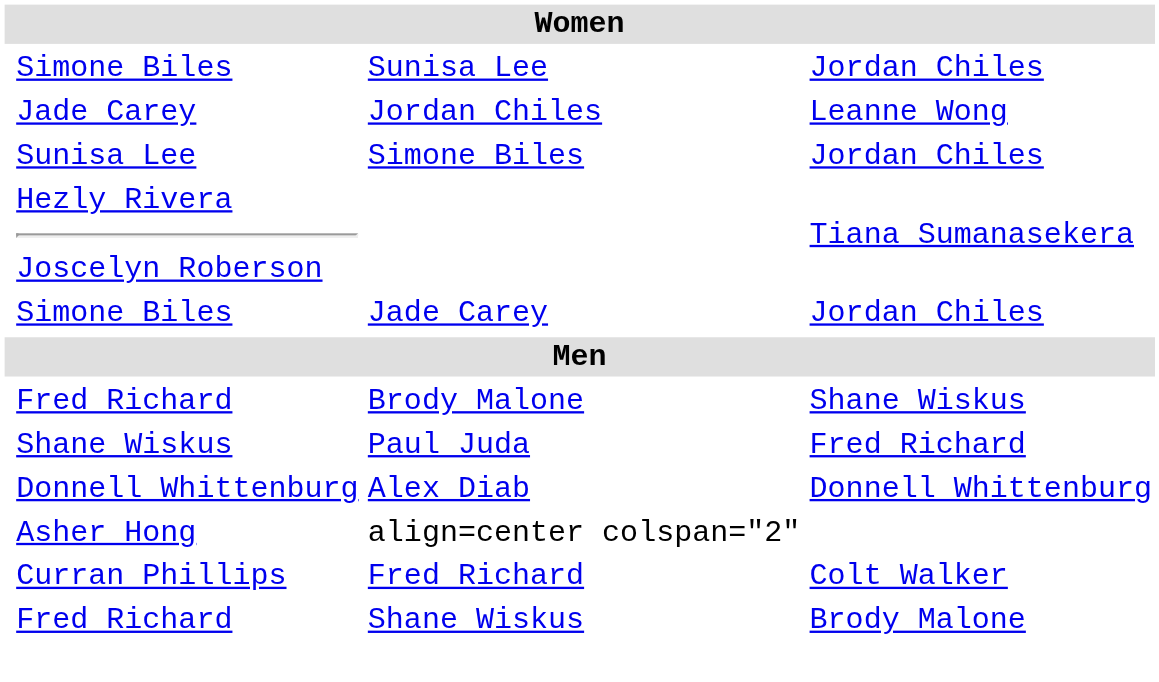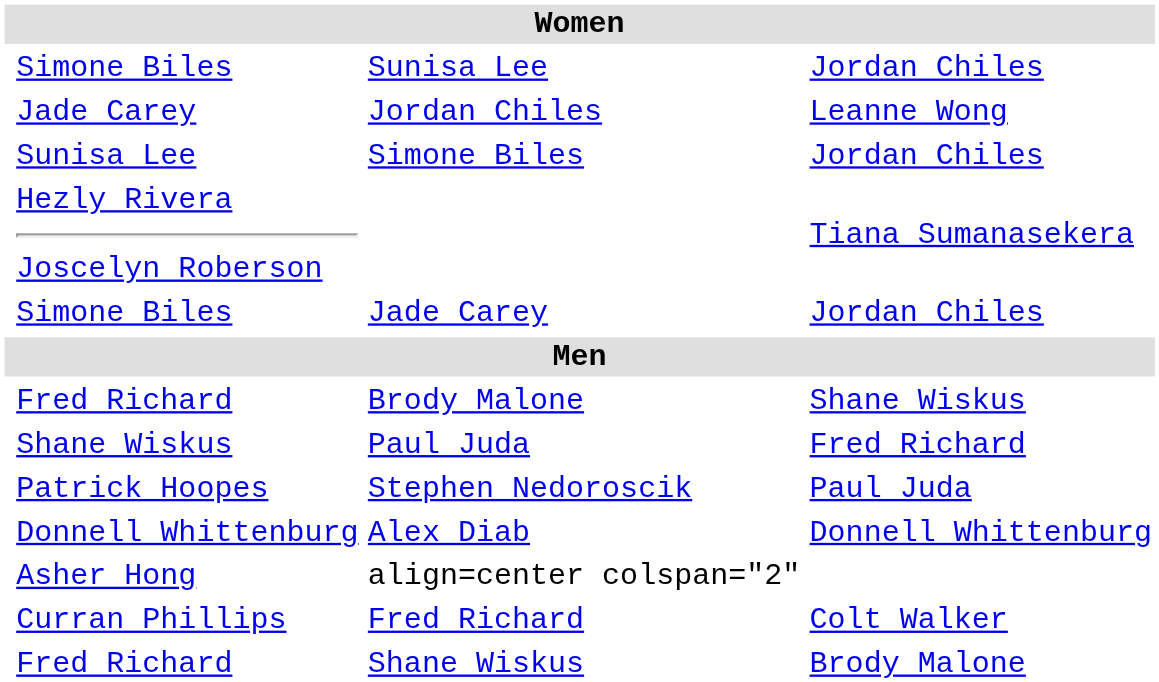+ row: (530, 489)
